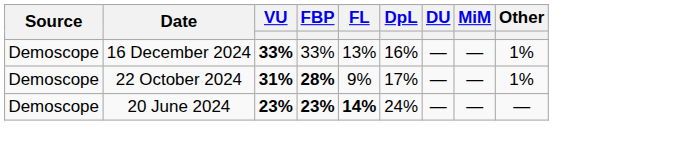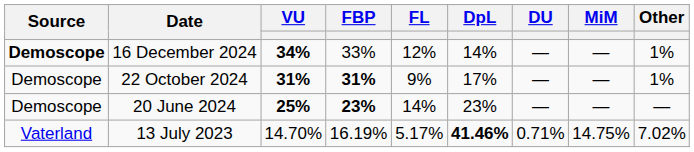(54, 52) normal -> (57, 52) bold
(276, 52) 33% -> (293, 52) 34%
(359, 52) 13% -> (419, 52) 12%
(401, 52) 16% -> (480, 52) 14%
(318, 79) 28% -> (359, 79) 31%
(276, 106) 23% -> (293, 106) 25%
(359, 106) bold -> (419, 106) normal
(401, 106) 24% -> (480, 106) 23%
+ row: (185, 133)
